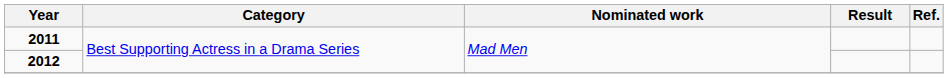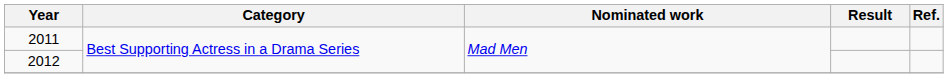(44, 38) bold -> (44, 38) normal
(44, 61) bold -> (44, 61) normal
